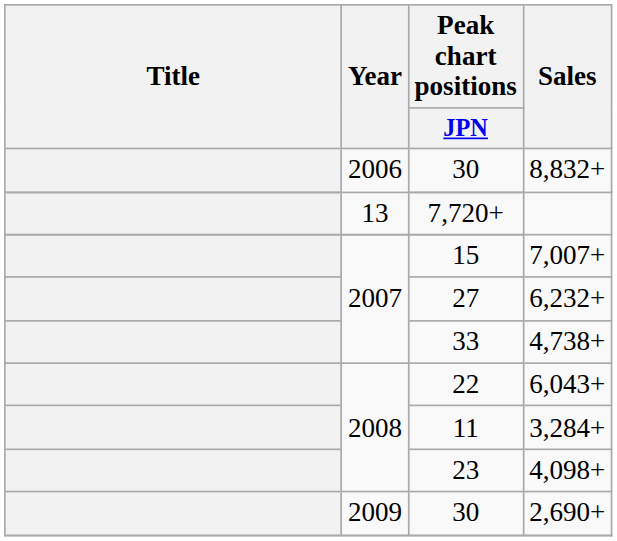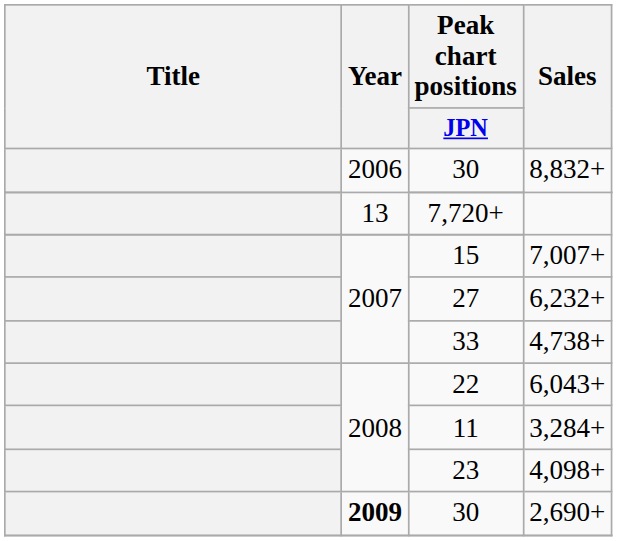(375, 512) normal -> (375, 512) bold
